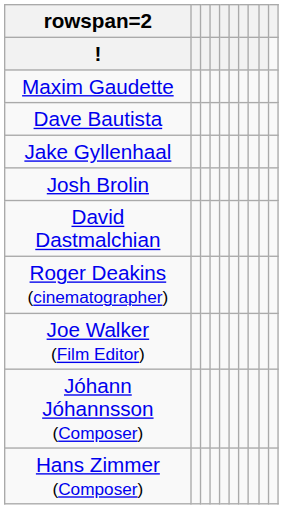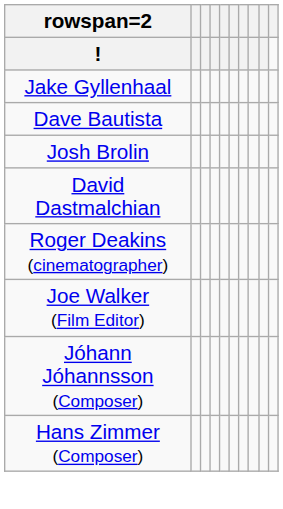- row: (98, 87)
rows swapped: (98, 119) <-> (98, 152)
